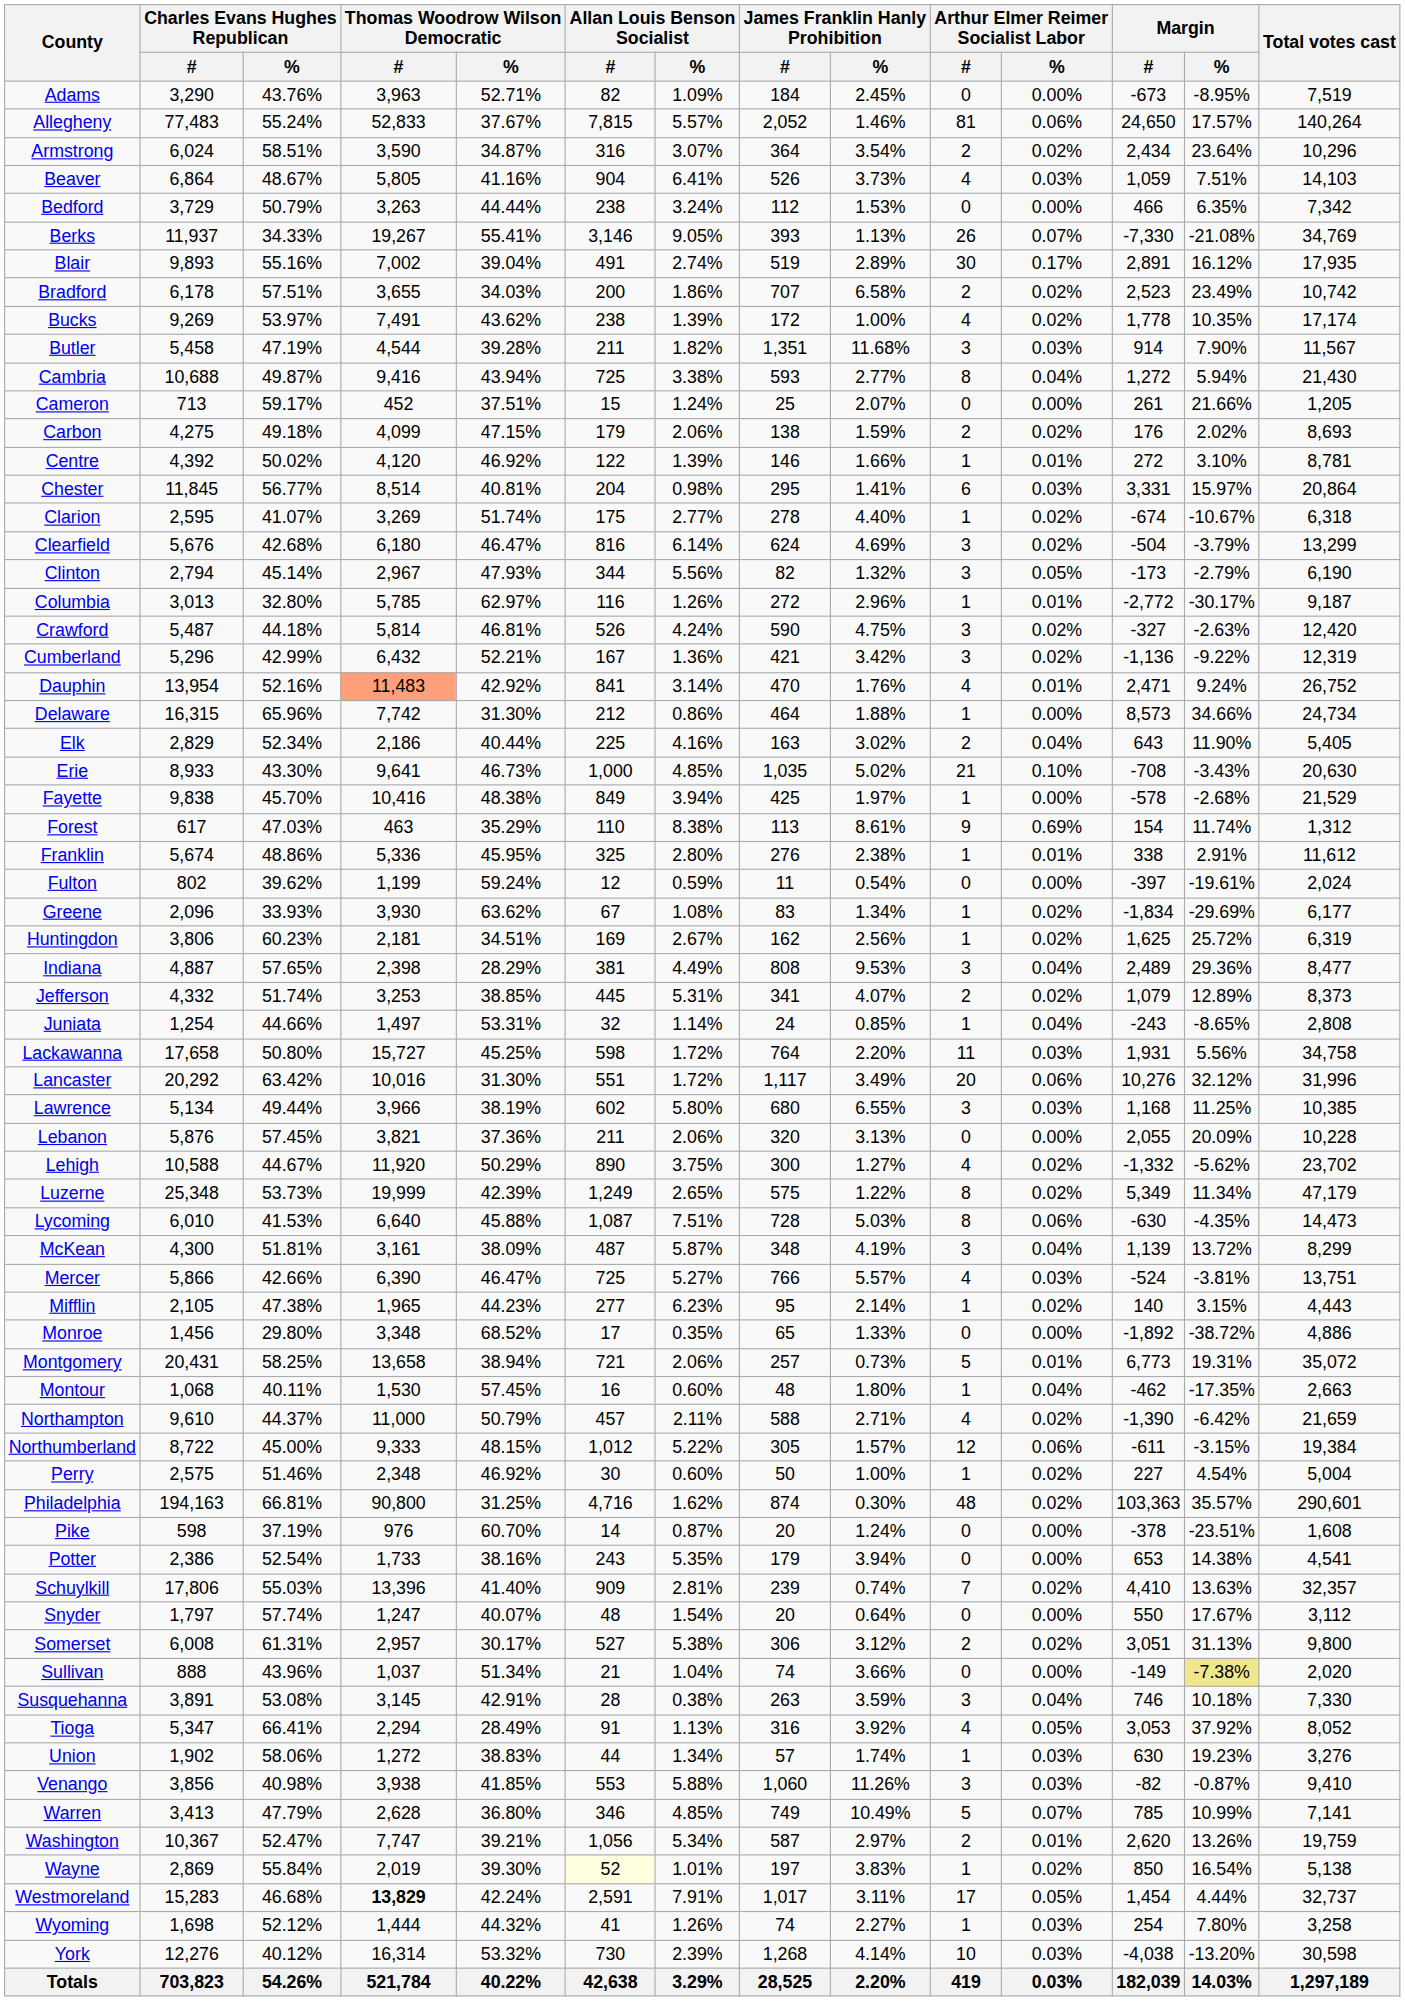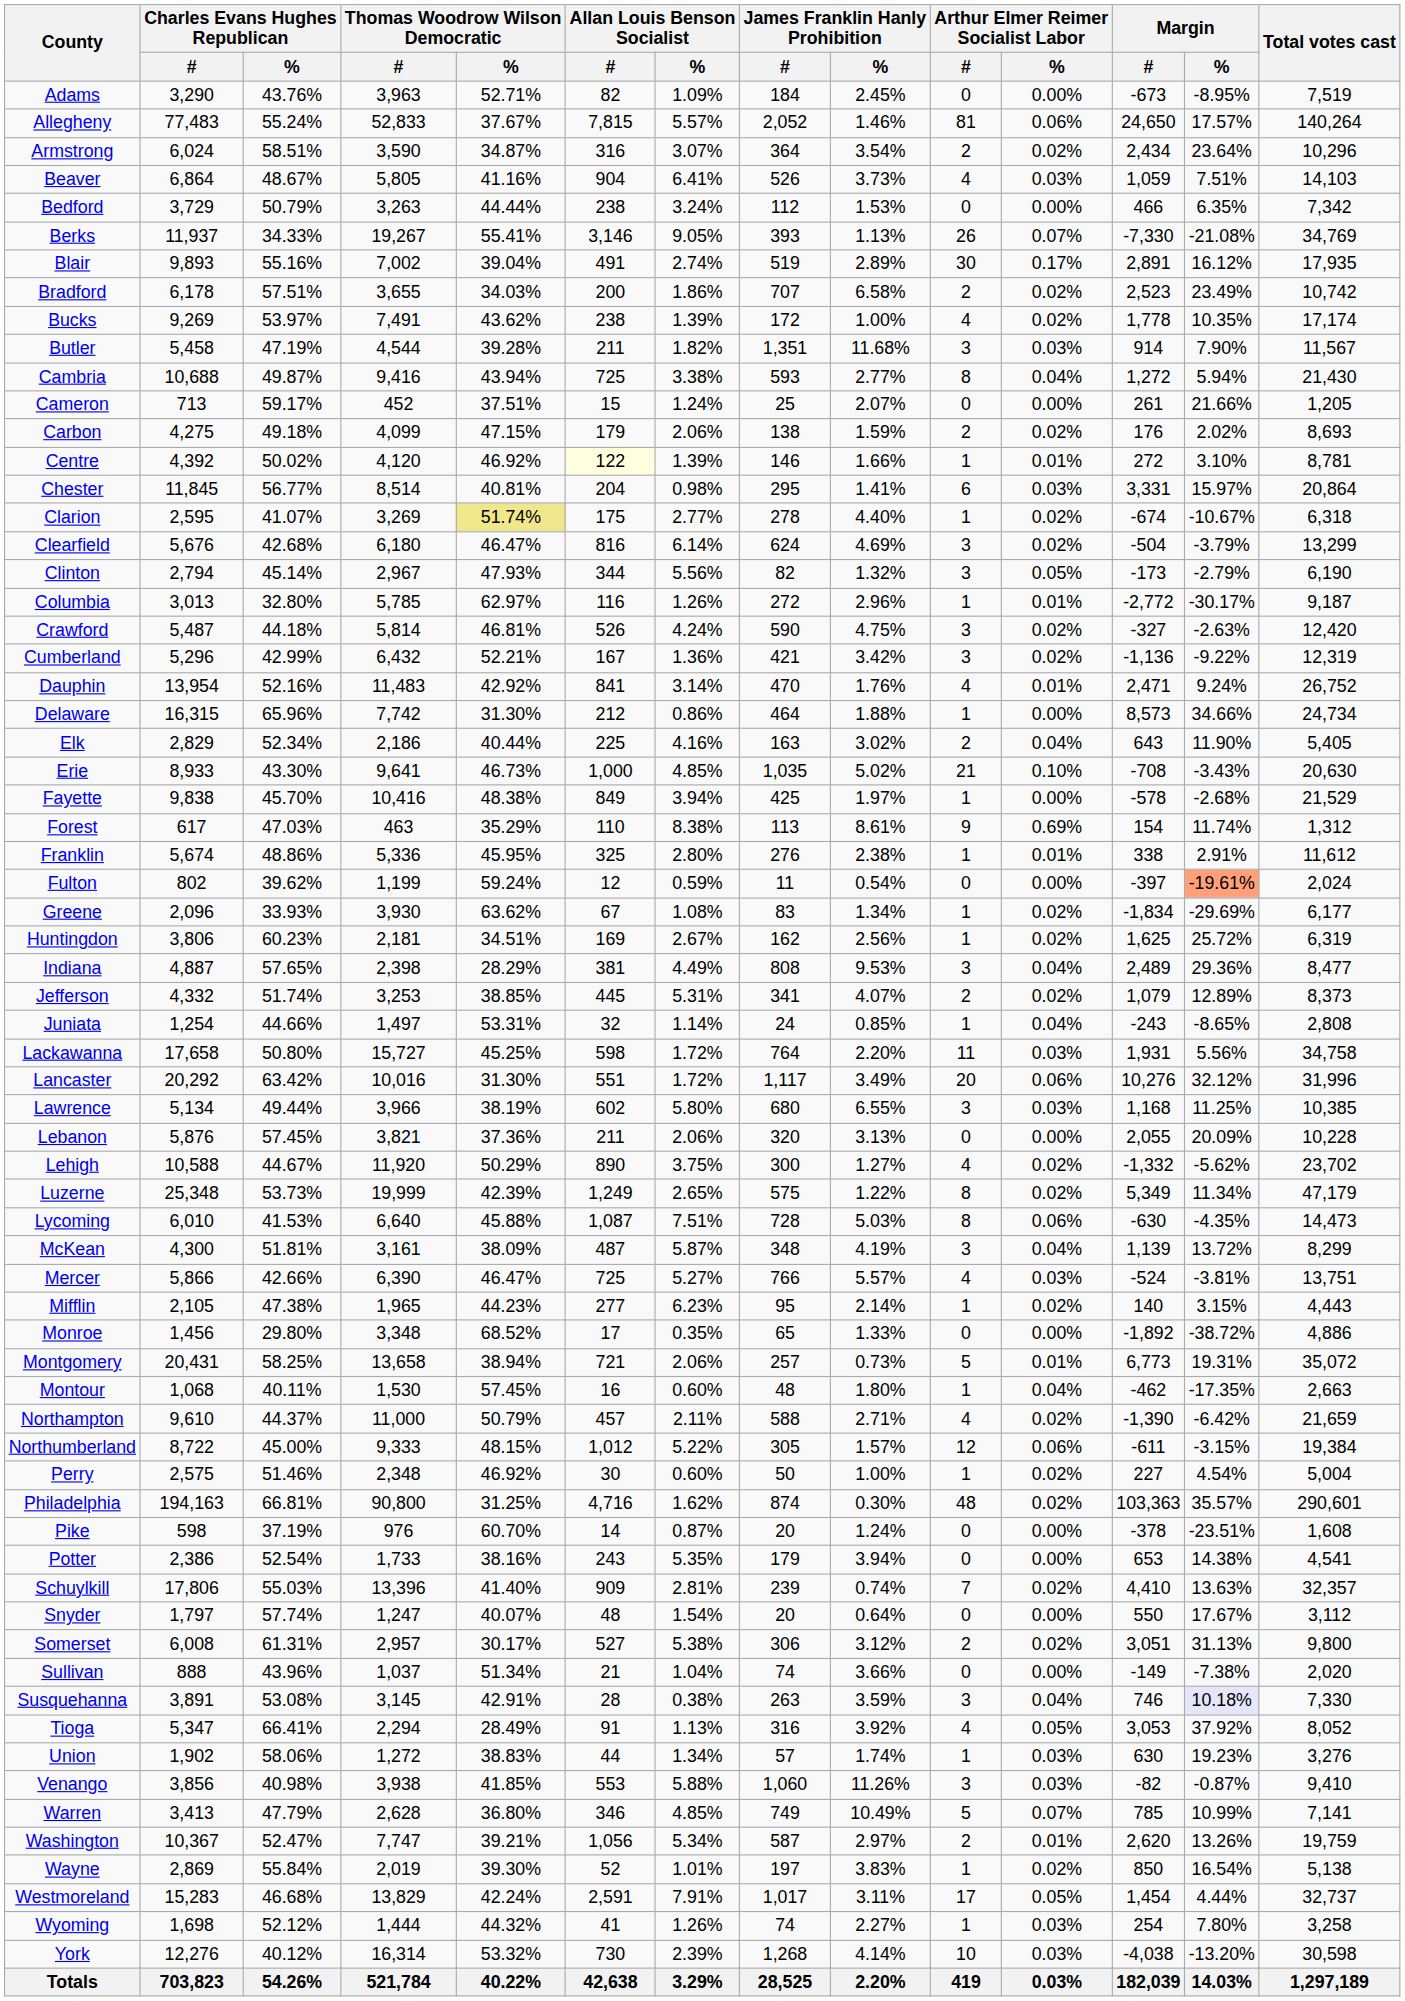(610, 461) no background -> (610, 461) lightyellow background
(511, 517) no background -> (511, 517) khaki background
(399, 686) lightsalmon background -> (399, 686) no background
(1222, 883) no background -> (1222, 883) lightsalmon background
(1222, 1672) khaki background -> (1222, 1672) no background
(1222, 1700) no background -> (1222, 1700) lavender background
(610, 1869) lightyellow background -> (610, 1869) no background
(399, 1897) bold -> (399, 1897) normal
